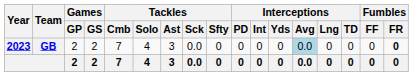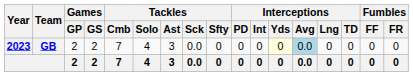(280, 46) no background -> (280, 46) lightyellow background
(396, 46) bold -> (396, 46) normal
